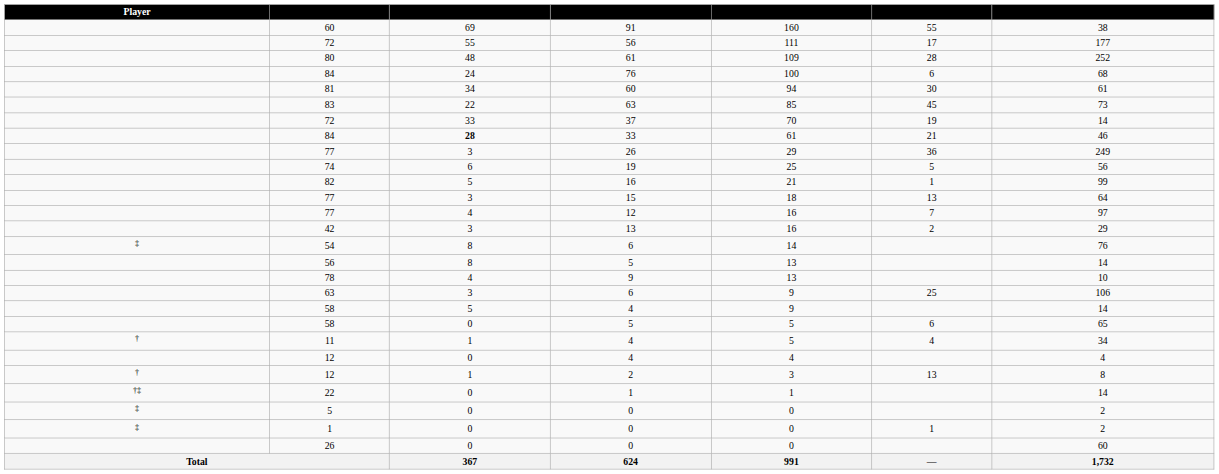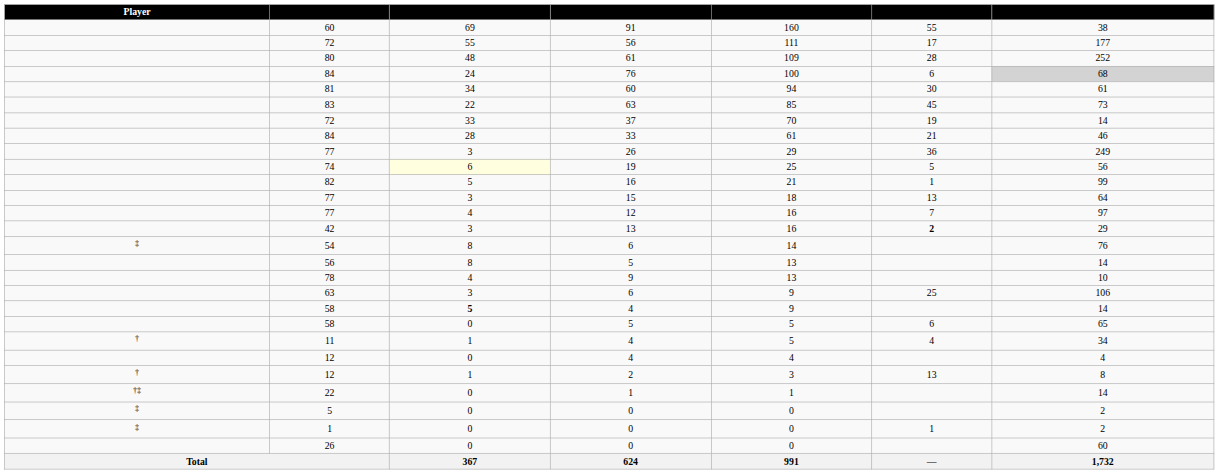(1103, 74) no background -> (1103, 74) lightgrey background
(470, 136) bold -> (470, 136) normal
(470, 167) no background -> (470, 167) lightyellow background
(932, 228) normal -> (932, 228) bold
(470, 308) normal -> (470, 308) bold
